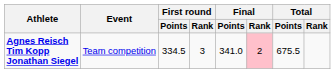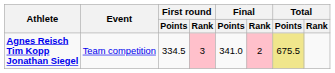(202, 51) no background -> (202, 51) pink background
(288, 51) no background -> (288, 51) khaki background
